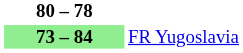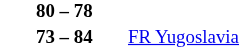(64, 36) lightgreen background -> (64, 36) no background
